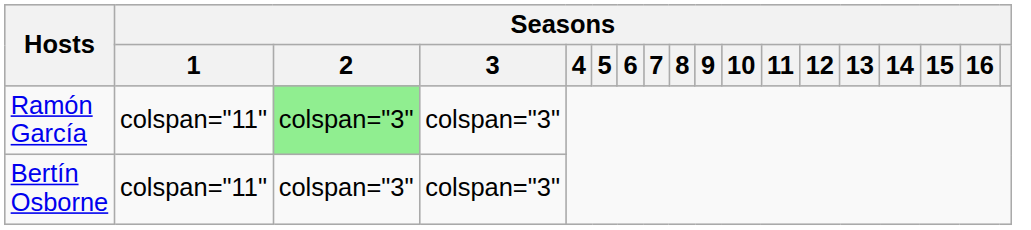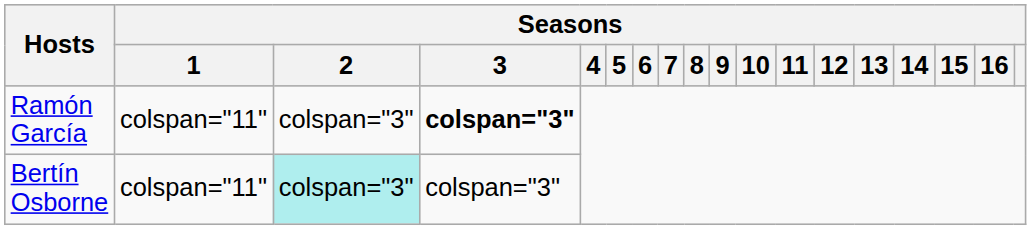(346, 119) lightgreen background -> (346, 119) no background
(493, 119) normal -> (500, 119) bold
(346, 188) no background -> (346, 188) paleturquoise background
